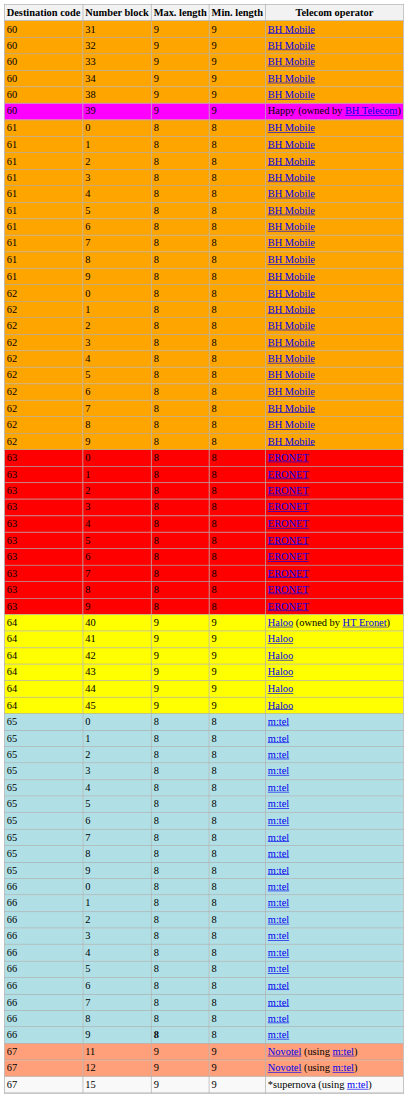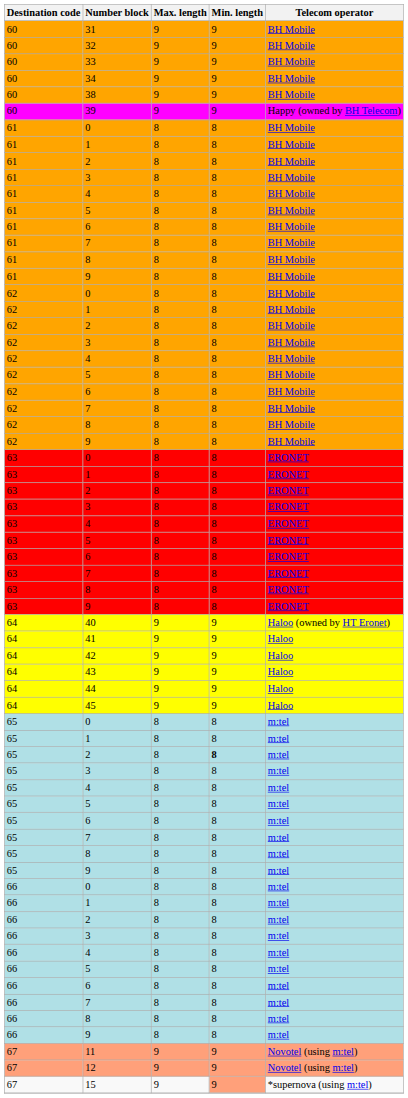(214, 754) normal -> (214, 754) bold
(156, 1035) bold -> (156, 1035) normal
(214, 1084) no background -> (214, 1084) lightsalmon background
